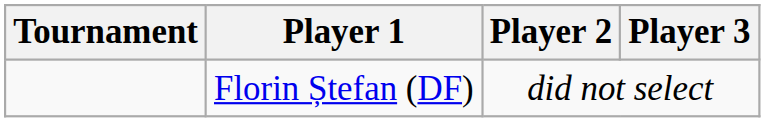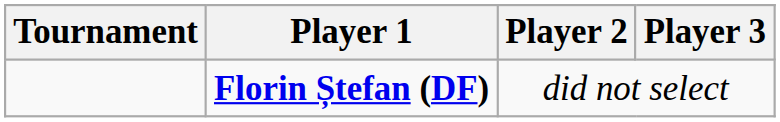(344, 87) normal -> (352, 87) bold
